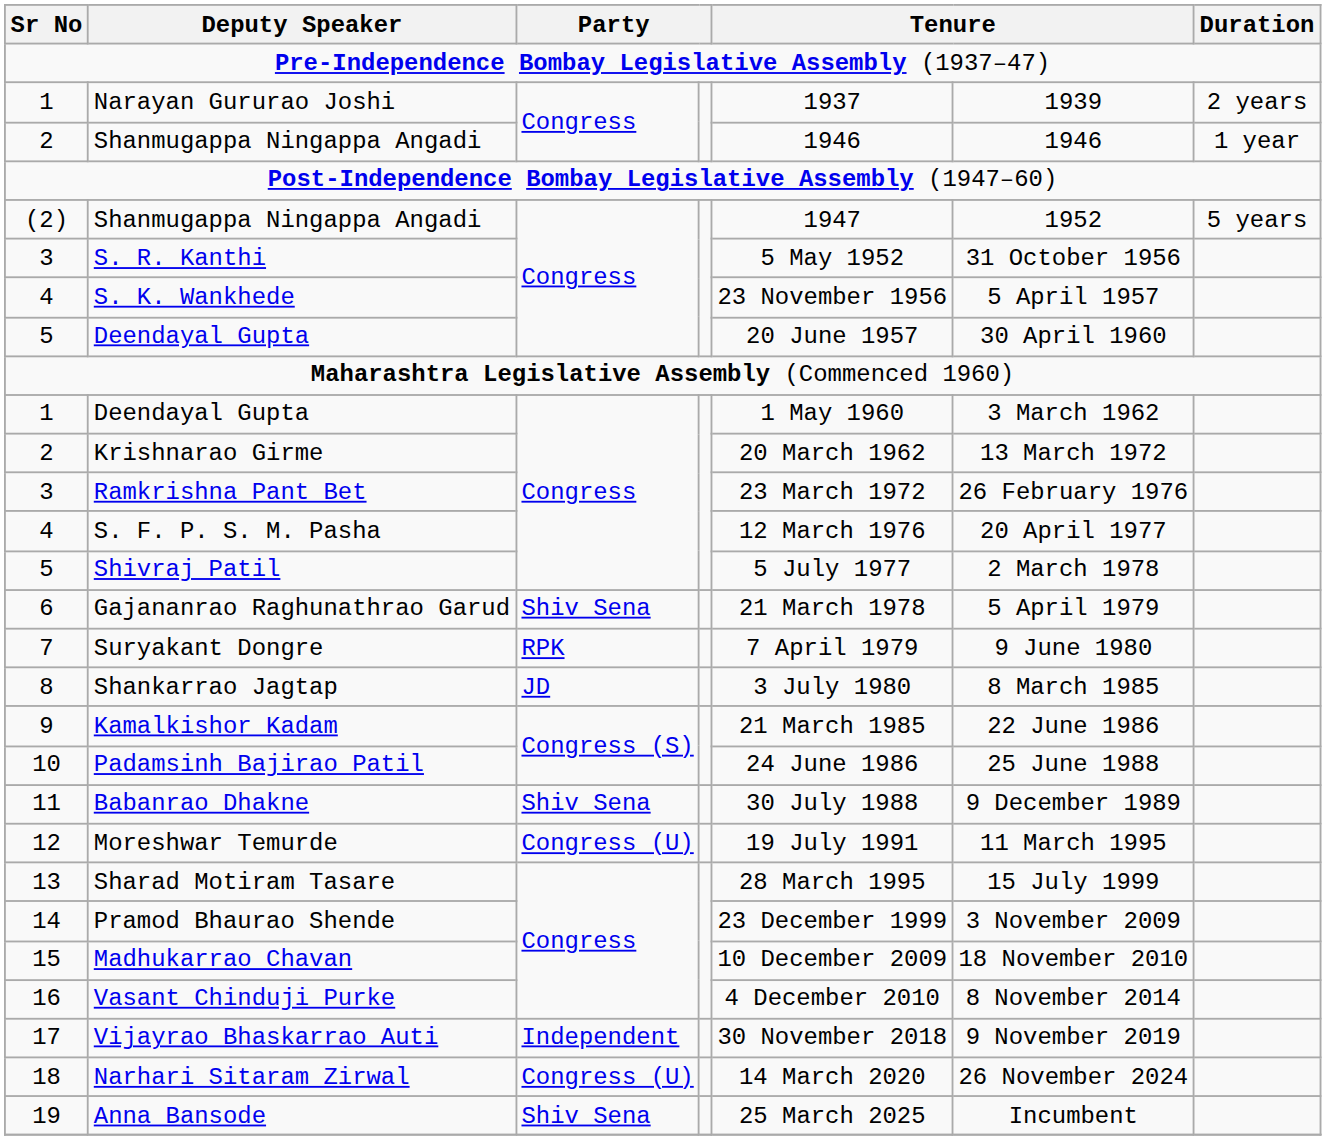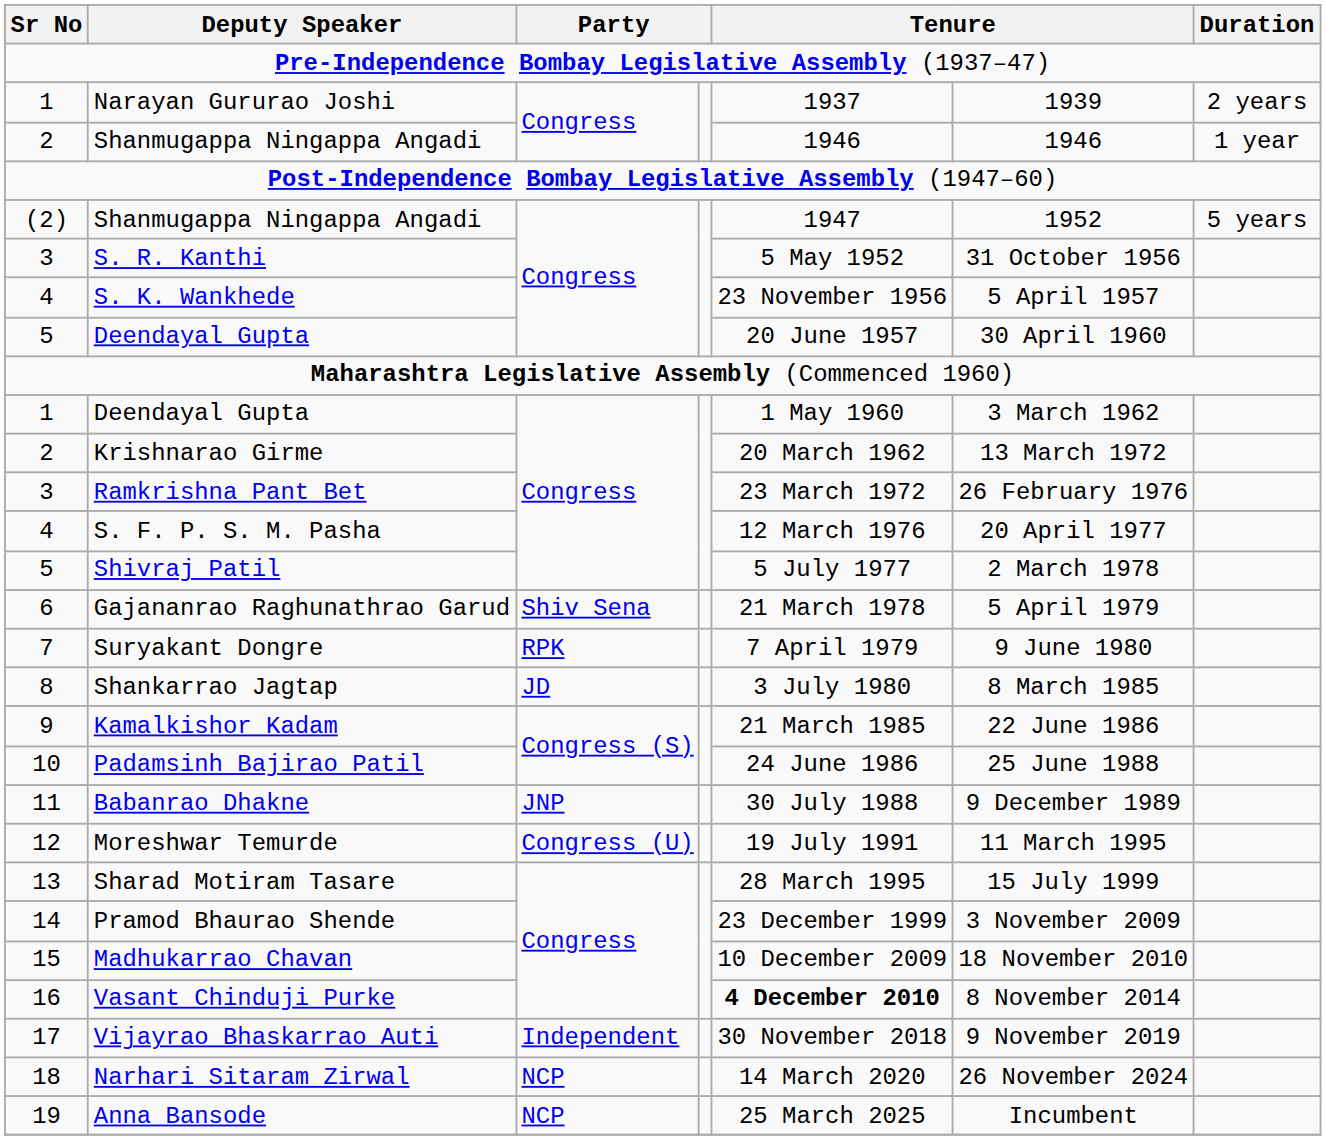(586, 804) Shiv Sena -> (543, 804) JNP
(832, 999) normal -> (832, 999) bold
(608, 1077) Congress (U) -> (543, 1077) NCP
(586, 1116) Shiv Sena -> (543, 1116) NCP
